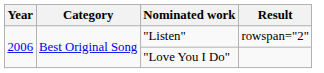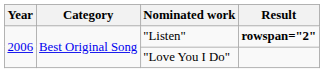(275, 36) normal -> (279, 36) bold
